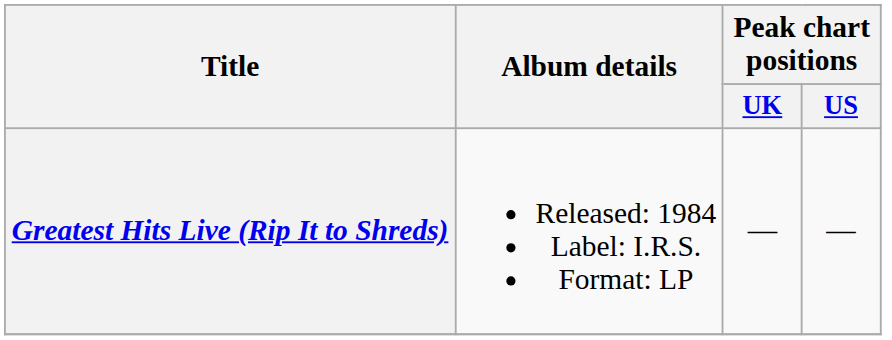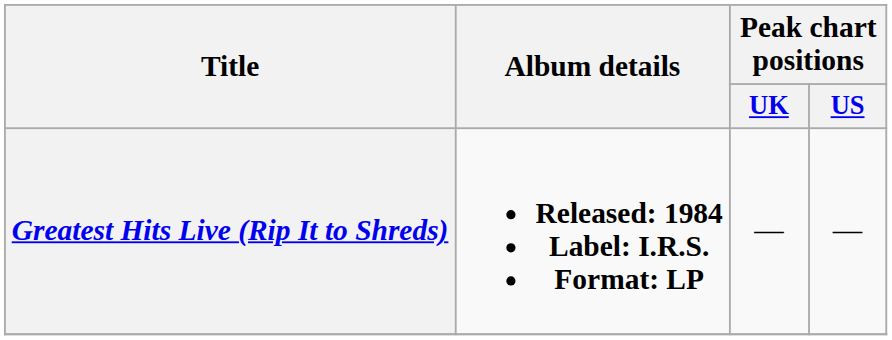(589, 247) normal -> (592, 247) bold
